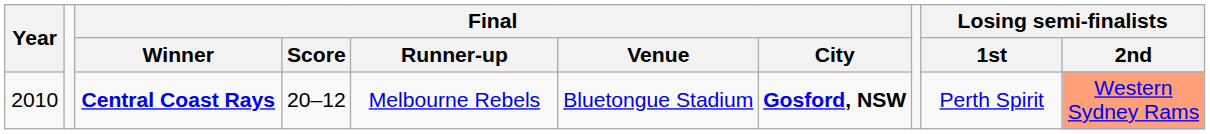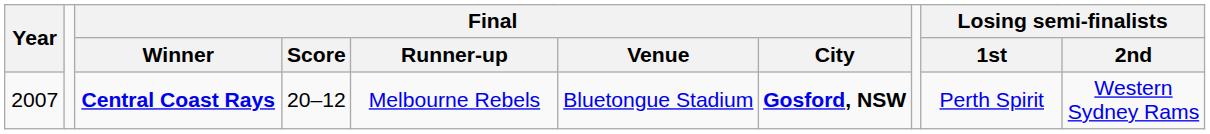(35, 100) 2010 -> (35, 100) 2007
(1133, 100) lightsalmon background -> (1133, 100) no background
